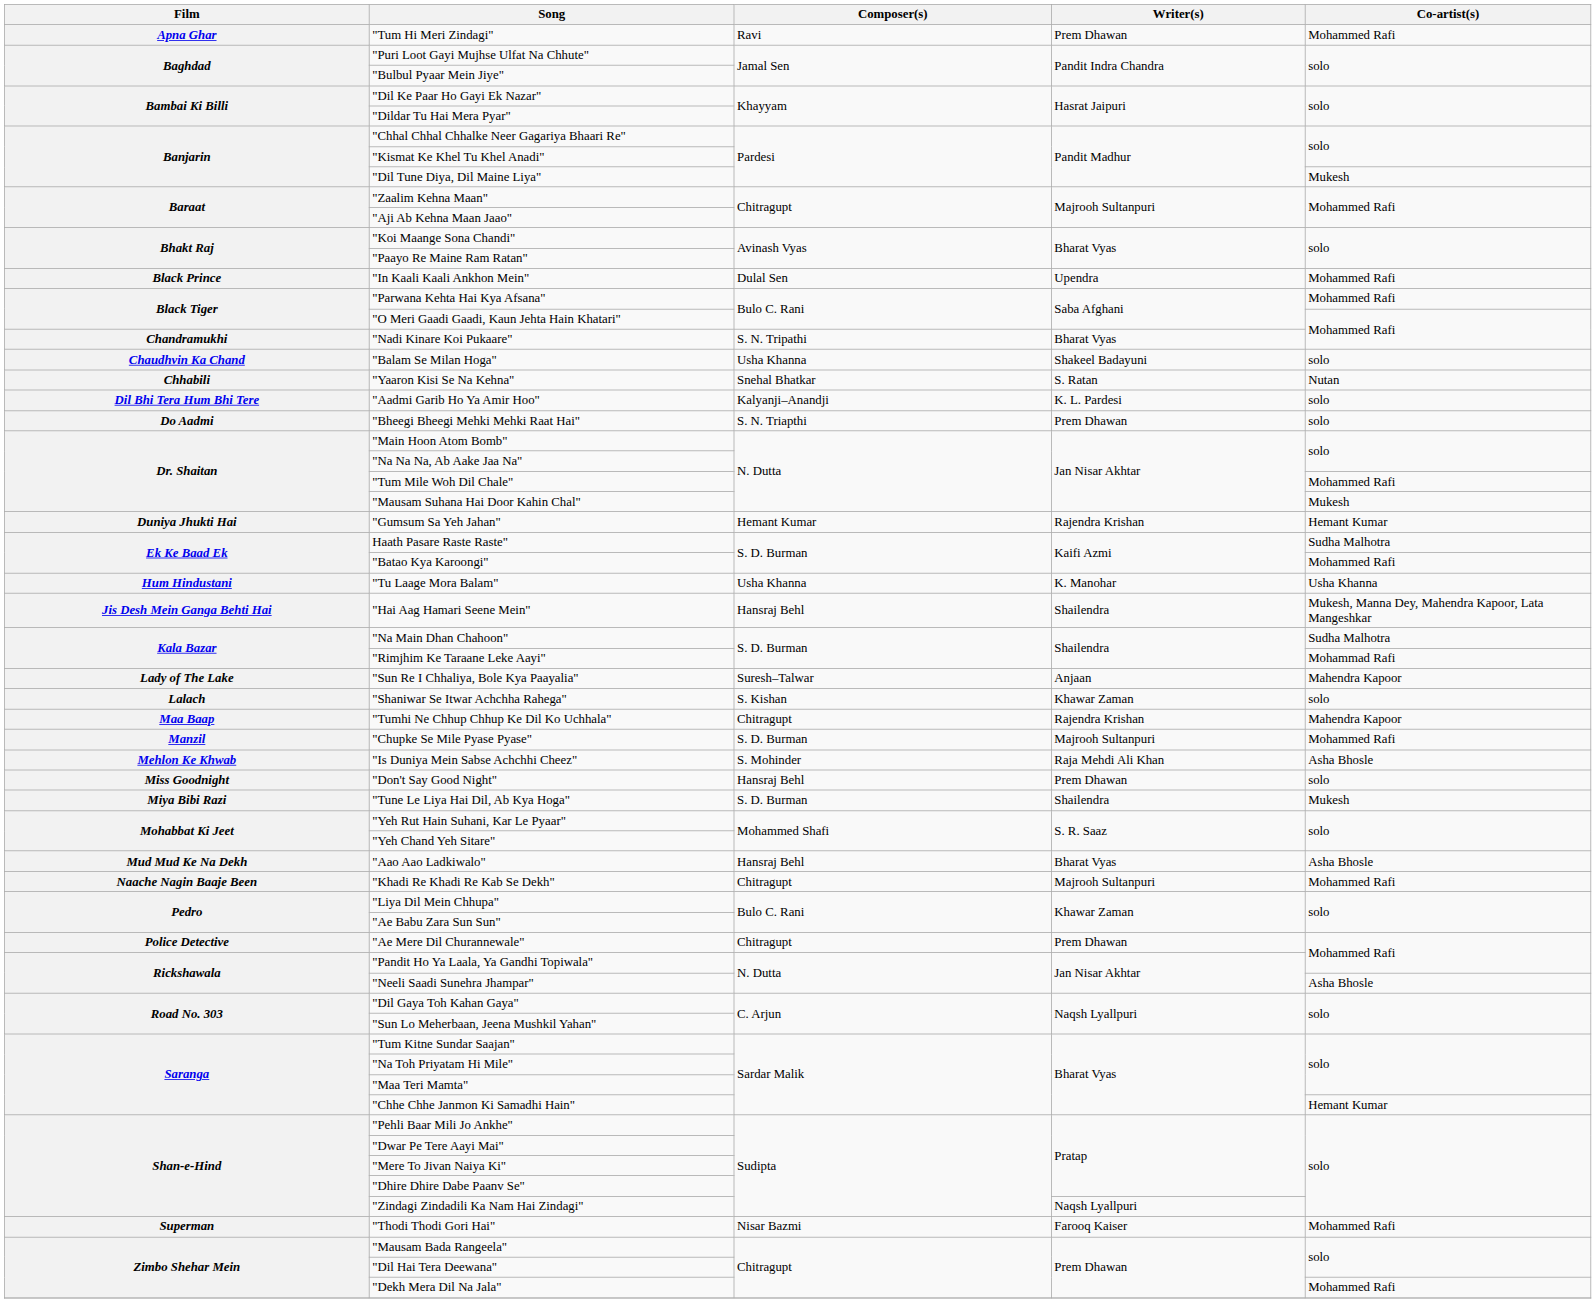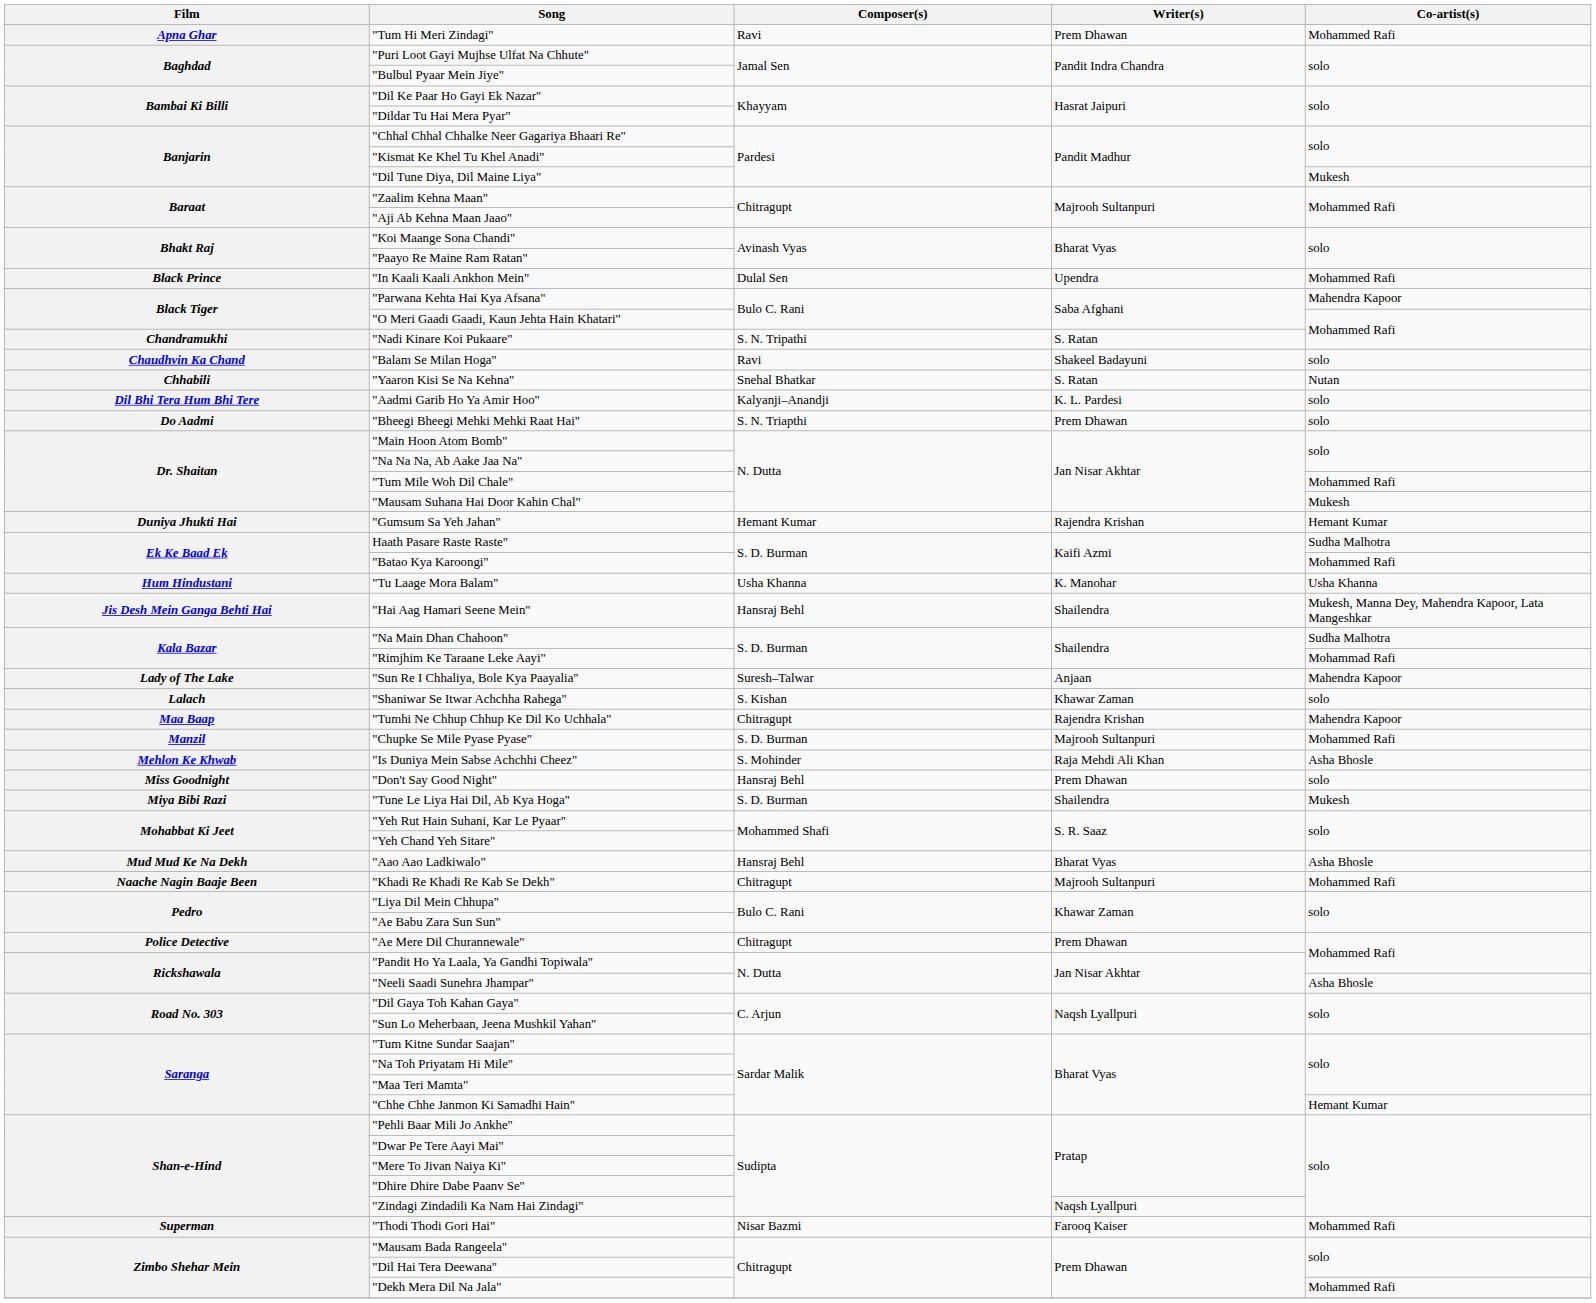(1352, 298) Mohammed Rafi -> (1355, 298) Mahendra Kapoor
(1085, 339) Bharat Vyas -> (1076, 339) S. Ratan
(772, 359) Usha Khanna -> (749, 359) Ravi
